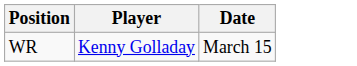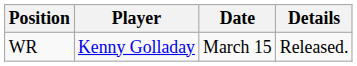+ column: (314, 18)
